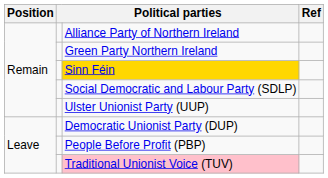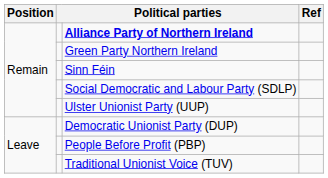(152, 32) normal -> (159, 32) bold
(90, 70) gold background -> (90, 70) no background
(149, 164) pink background -> (149, 164) no background
